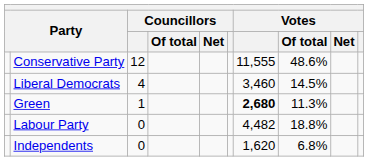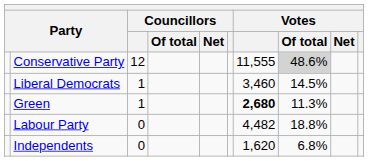(309, 62) no background -> (309, 62) lightgrey background
(141, 83) 4 -> (141, 83) 1
